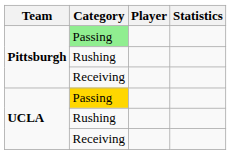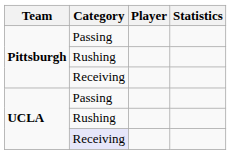(92, 36) lightgreen background -> (92, 36) no background
(92, 97) gold background -> (92, 97) no background
(99, 139) no background -> (99, 139) lavender background
